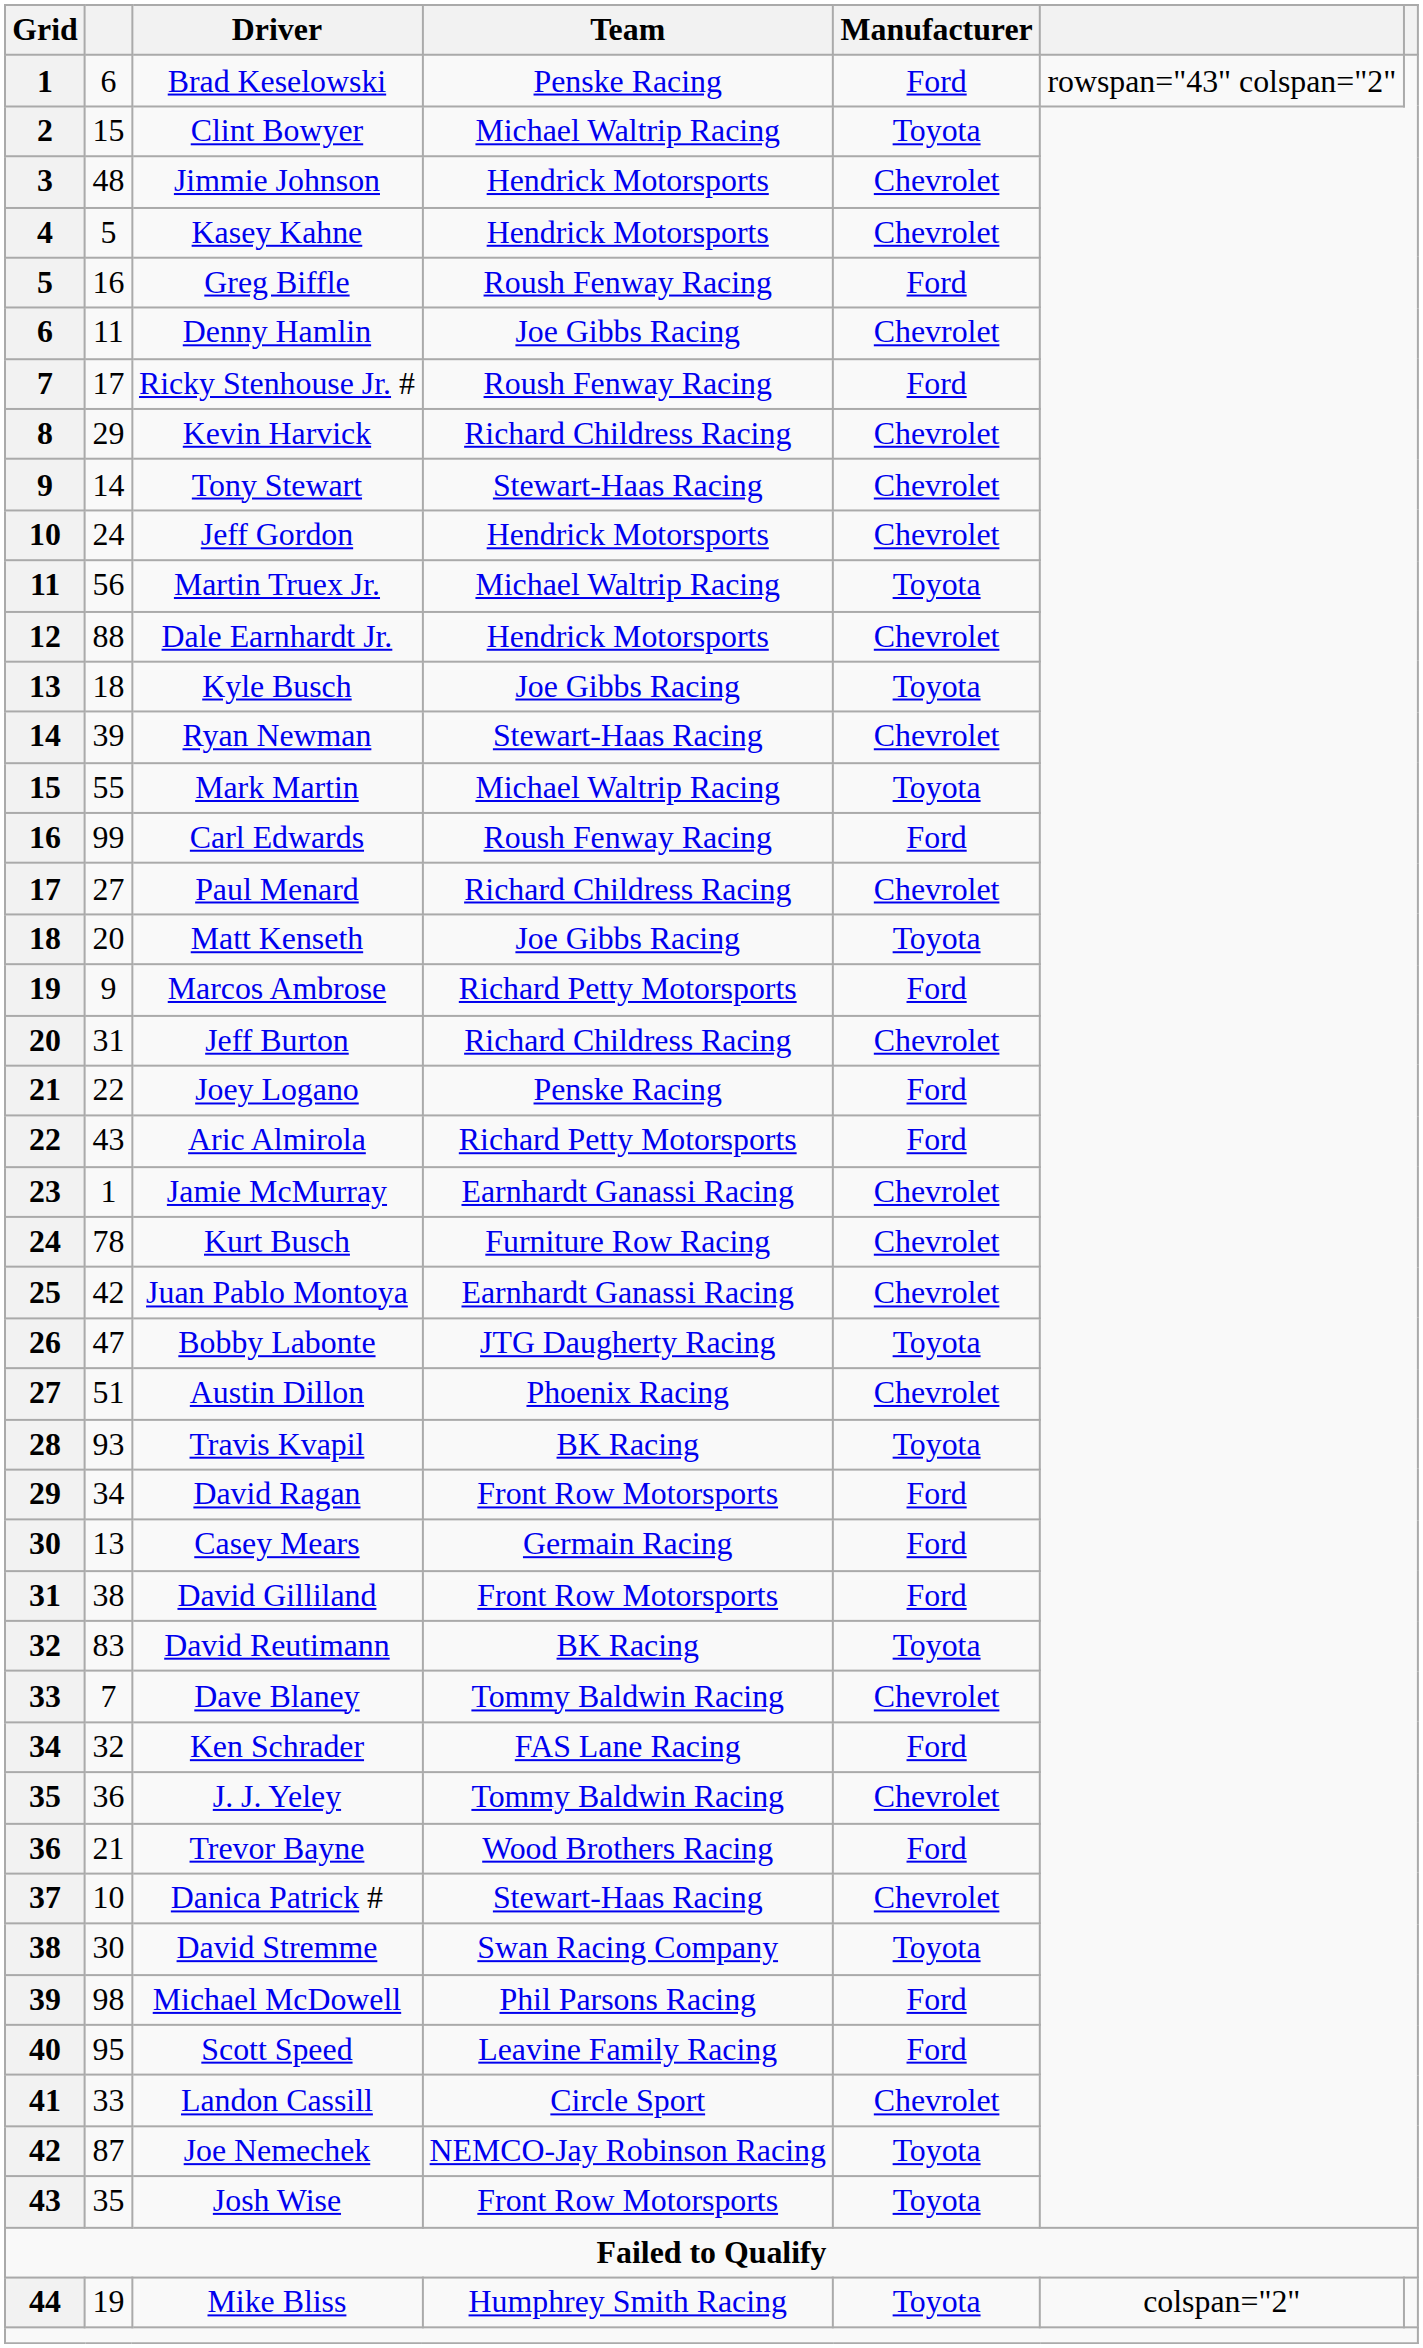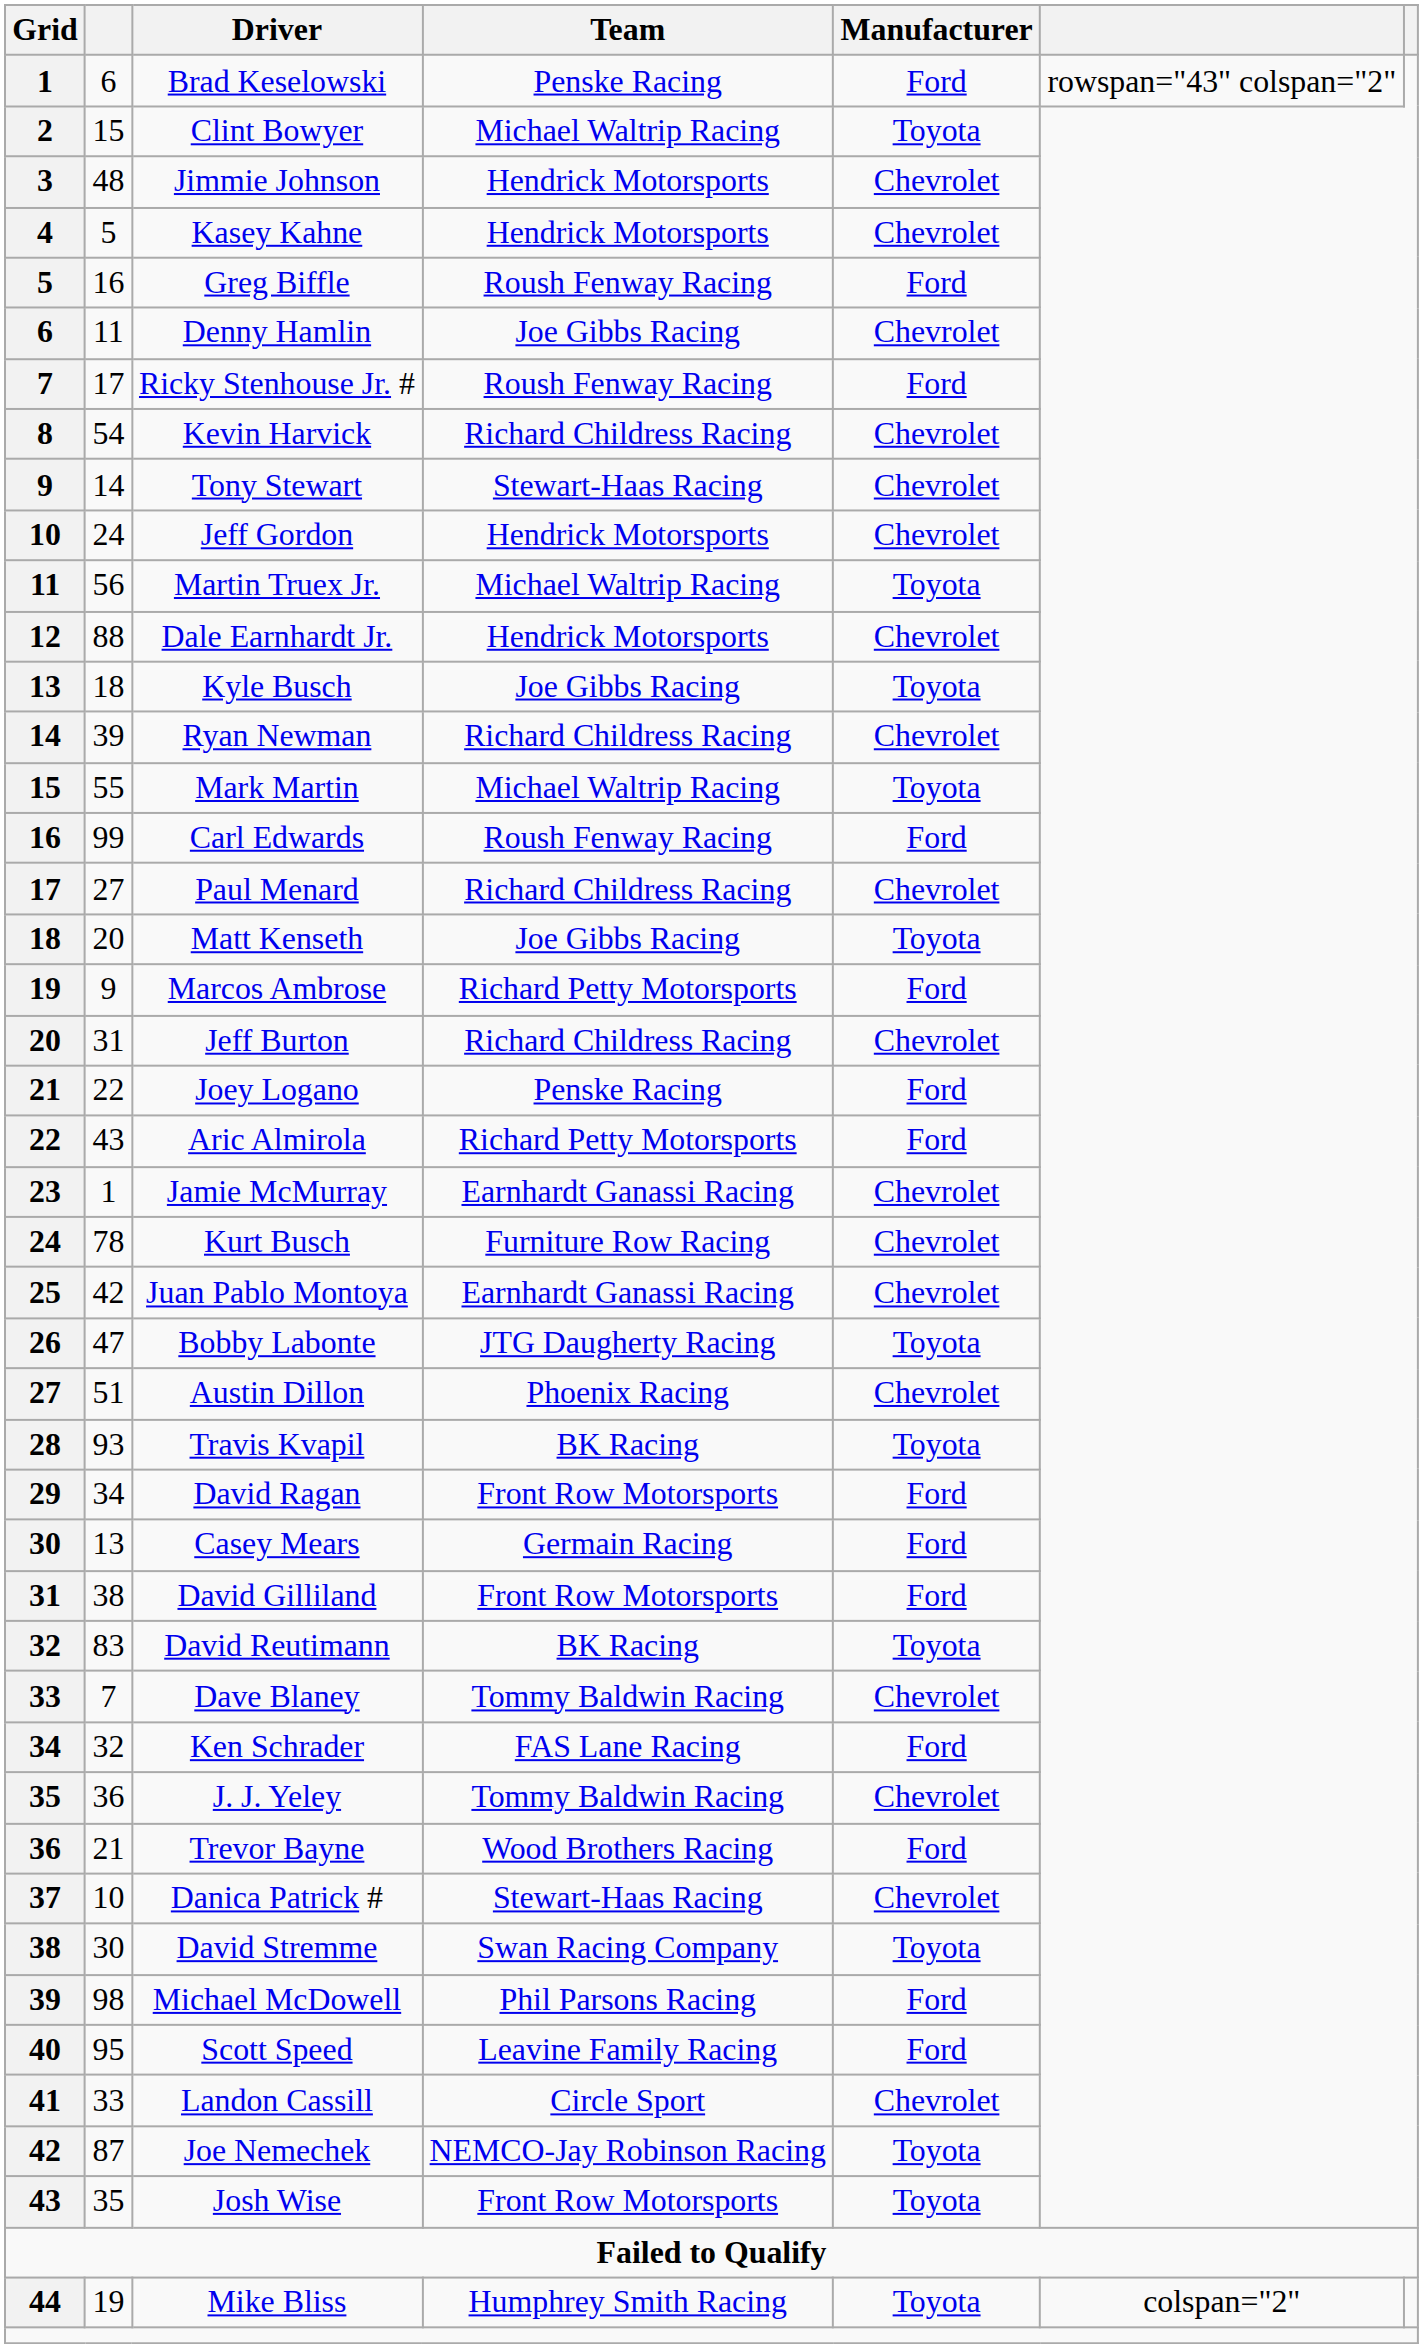(108, 433) 29 -> (108, 433) 54
(628, 736) Stewart-Haas Racing -> (628, 736) Richard Childress Racing
